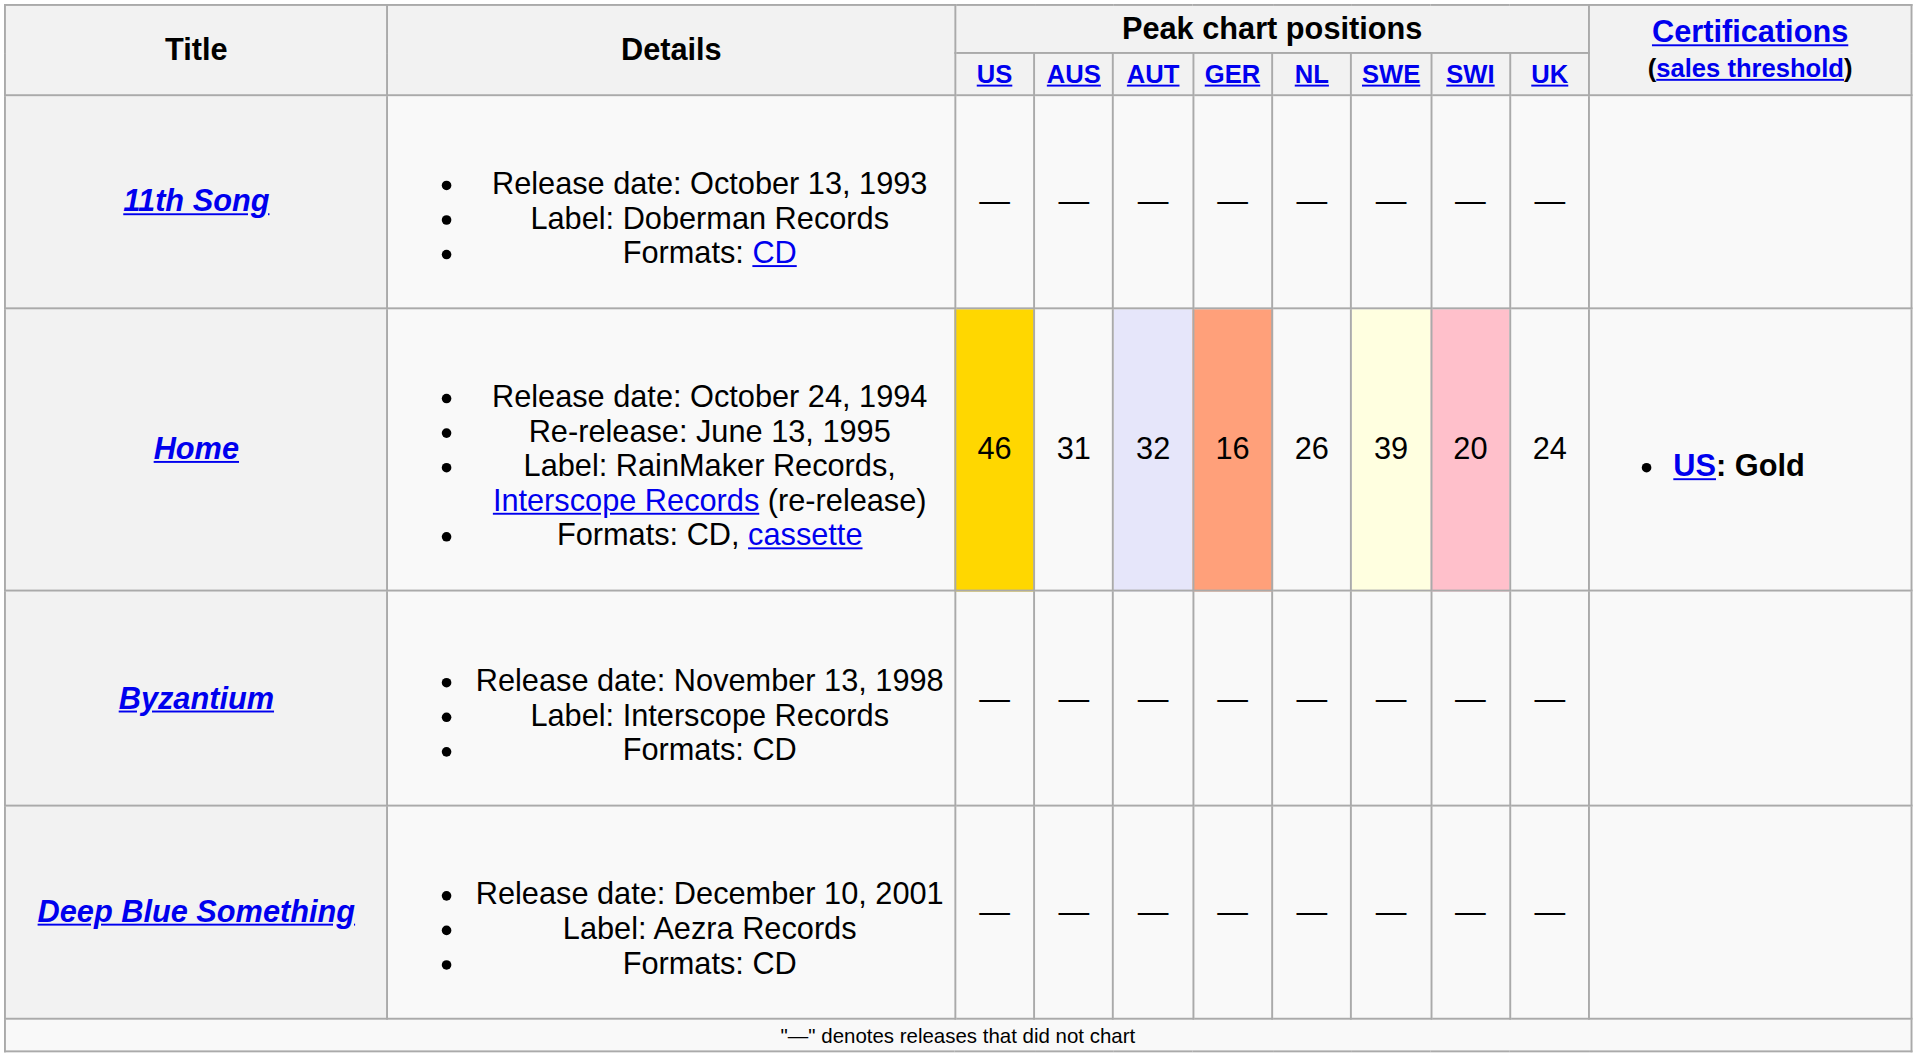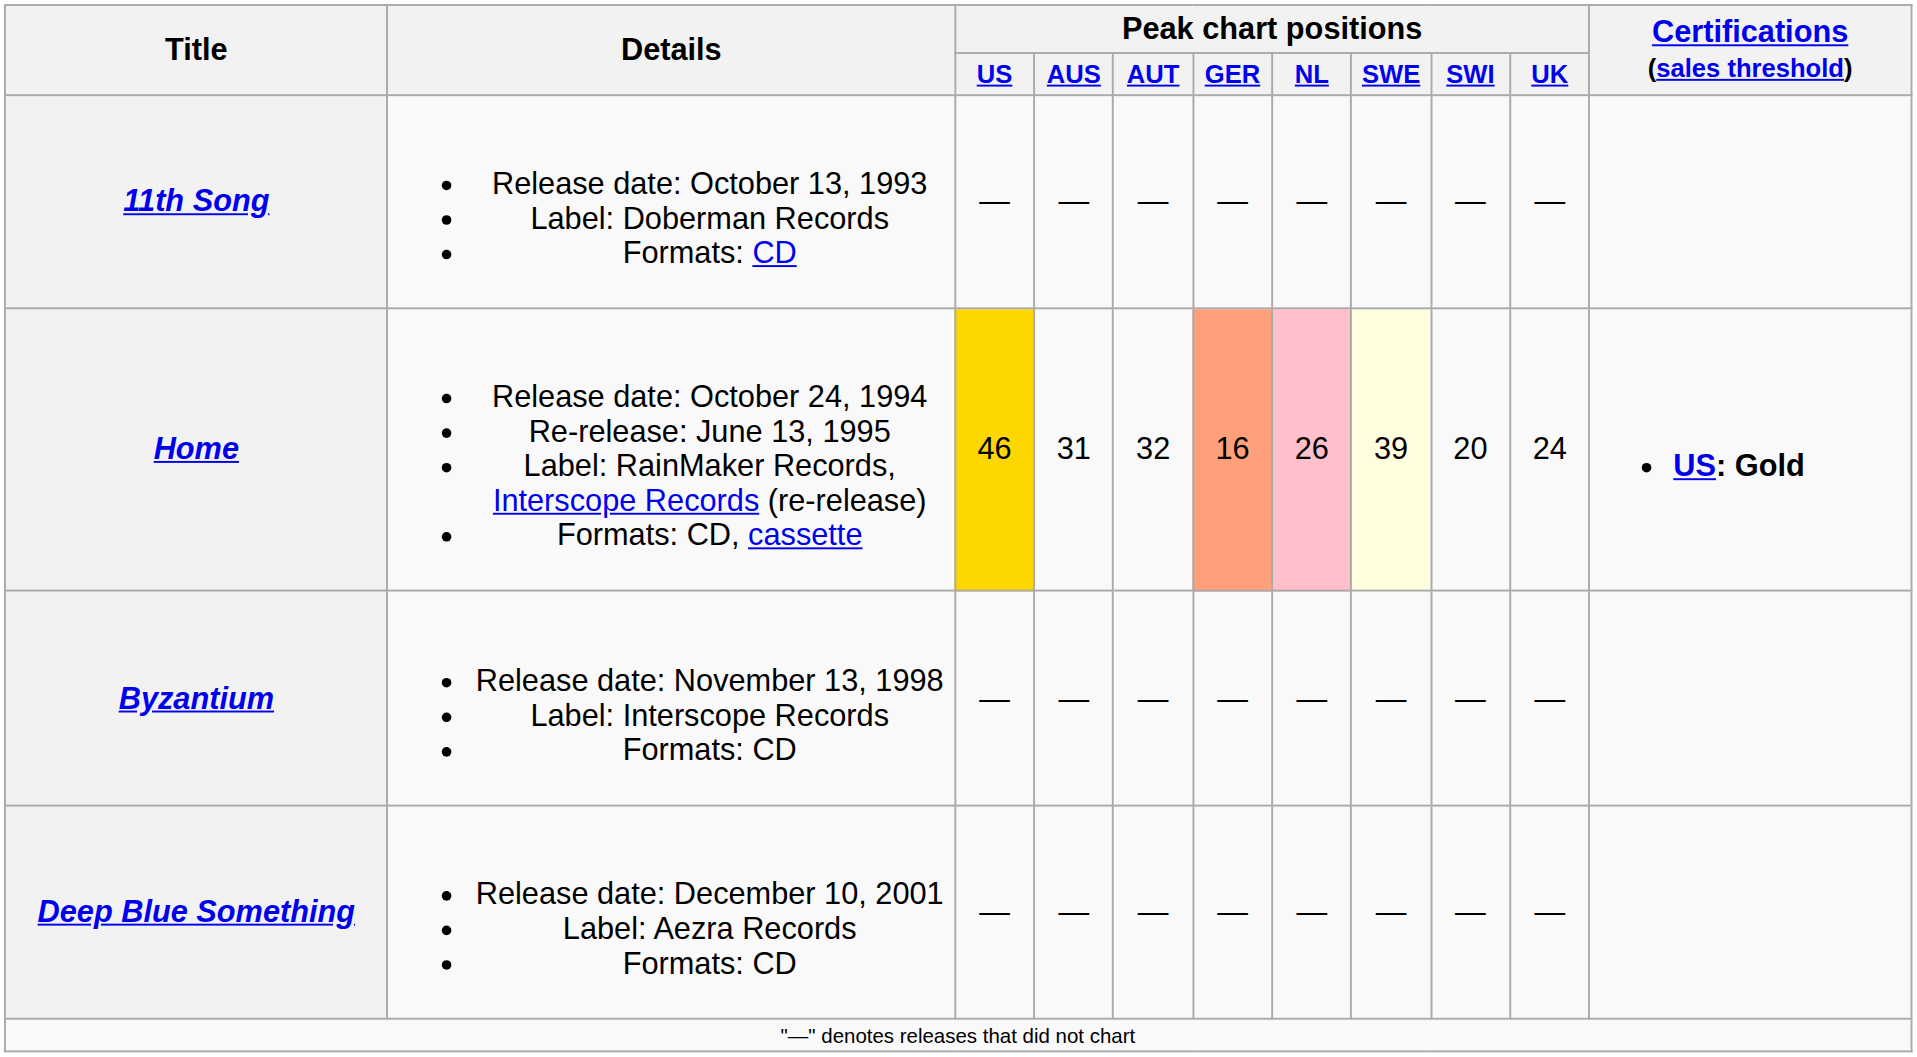(1153, 449) lavender background -> (1153, 449) no background
(1312, 449) no background -> (1312, 449) pink background
(1470, 449) pink background -> (1470, 449) no background
